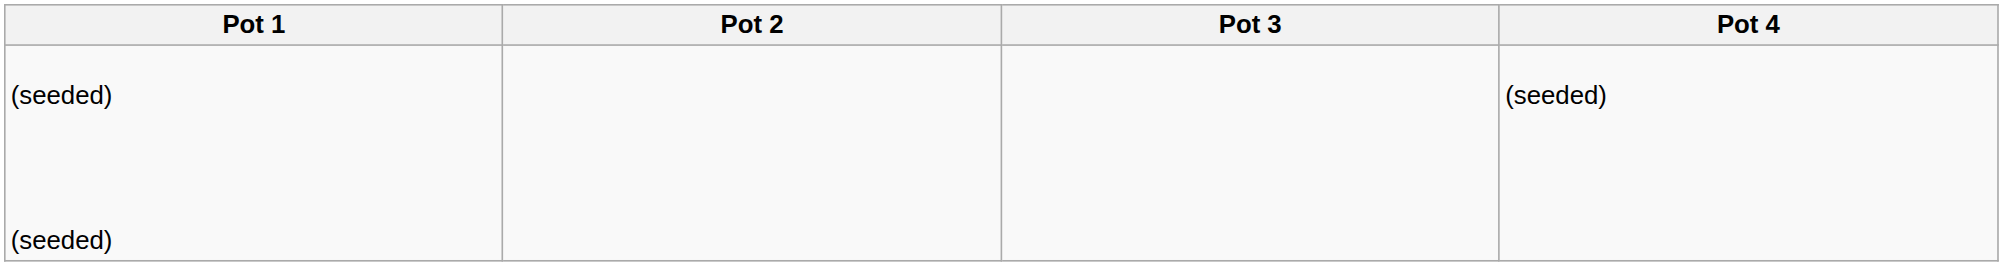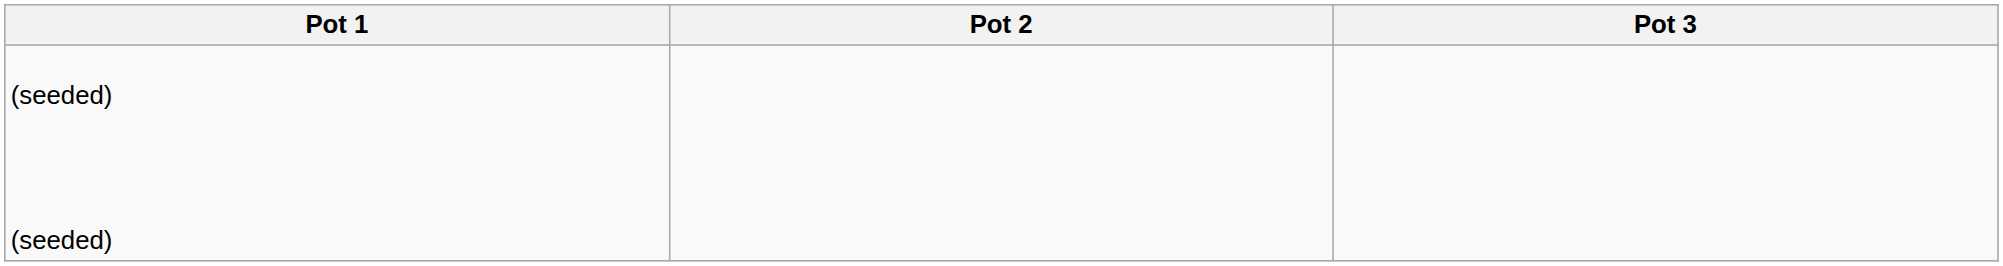- column: (1748, 24)
